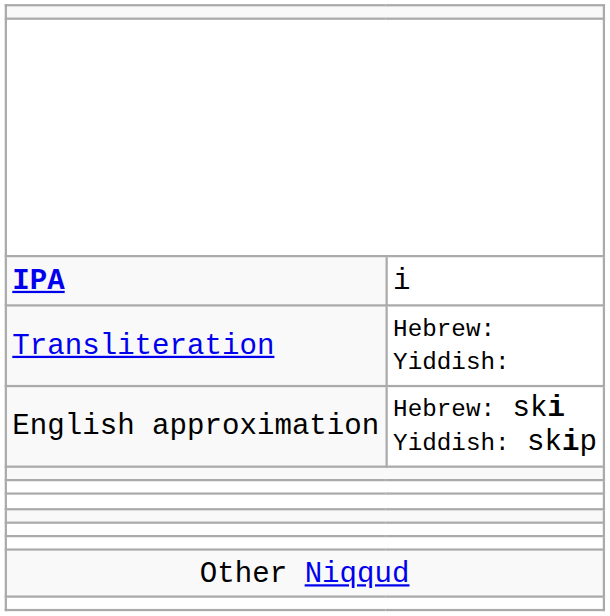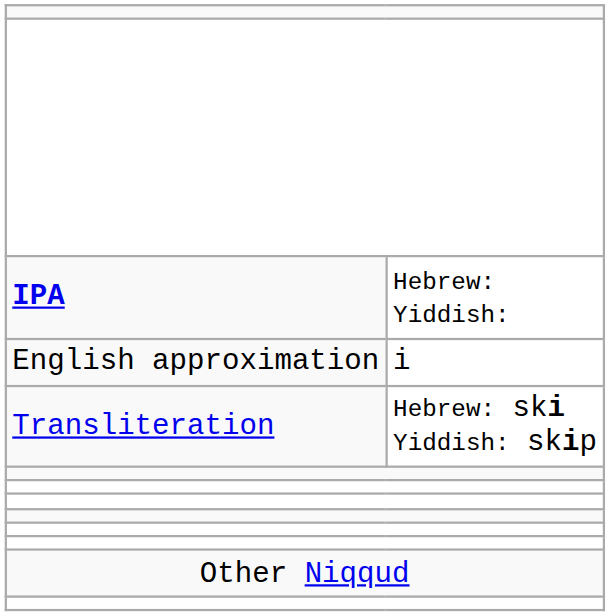(402, 281) i -> (451, 299) Hebrew: Yiddish:
(143, 345) Transliteration -> (196, 362) English approximation
(451, 346) Hebrew: Yiddish: -> (402, 362) i
(196, 426) English approximation -> (143, 426) Transliteration
